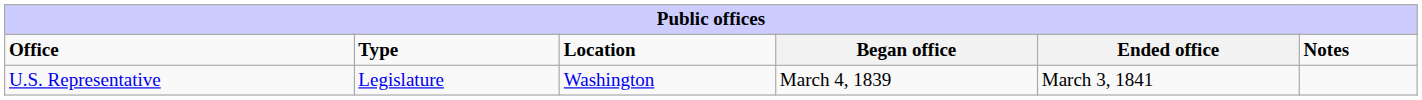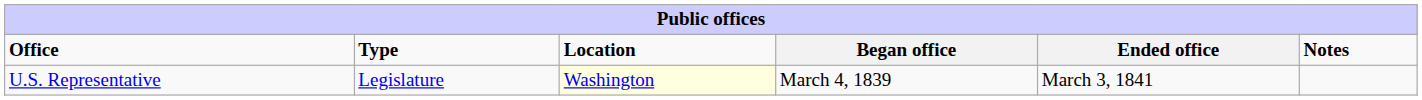(609, 79) no background -> (609, 79) lightyellow background
